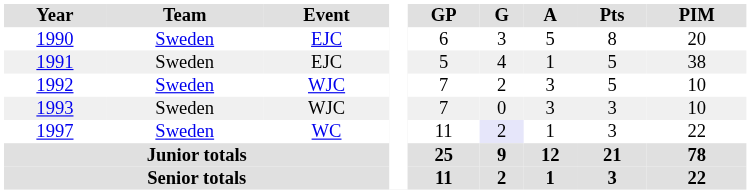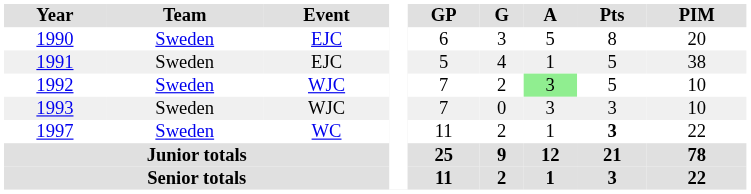(550, 85) no background -> (550, 85) lightgreen background
(502, 131) lavender background -> (502, 131) no background
(612, 131) normal -> (612, 131) bold
